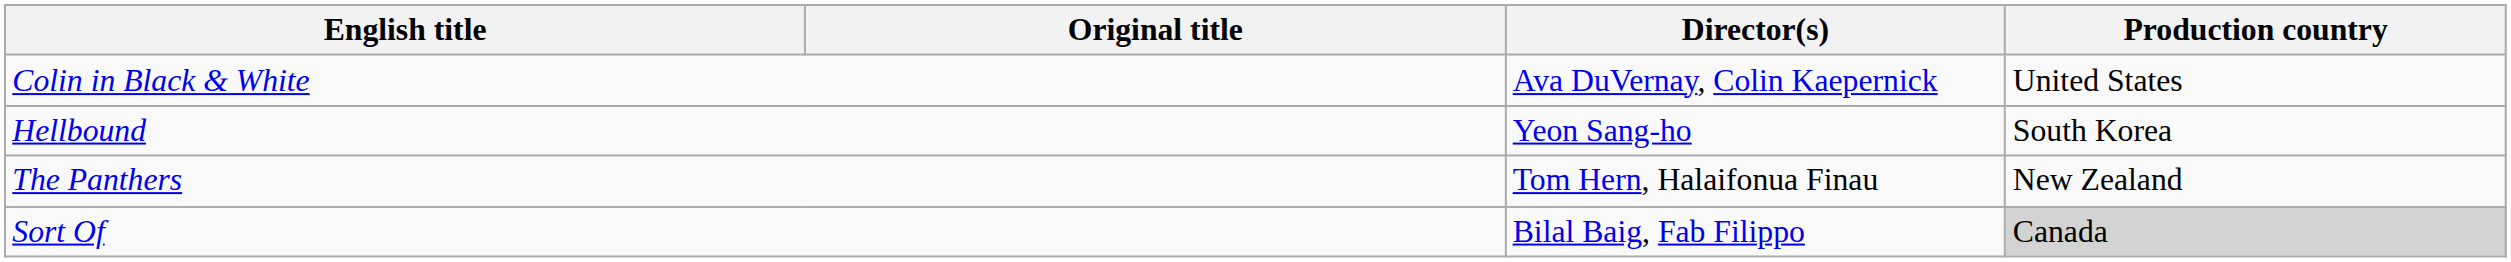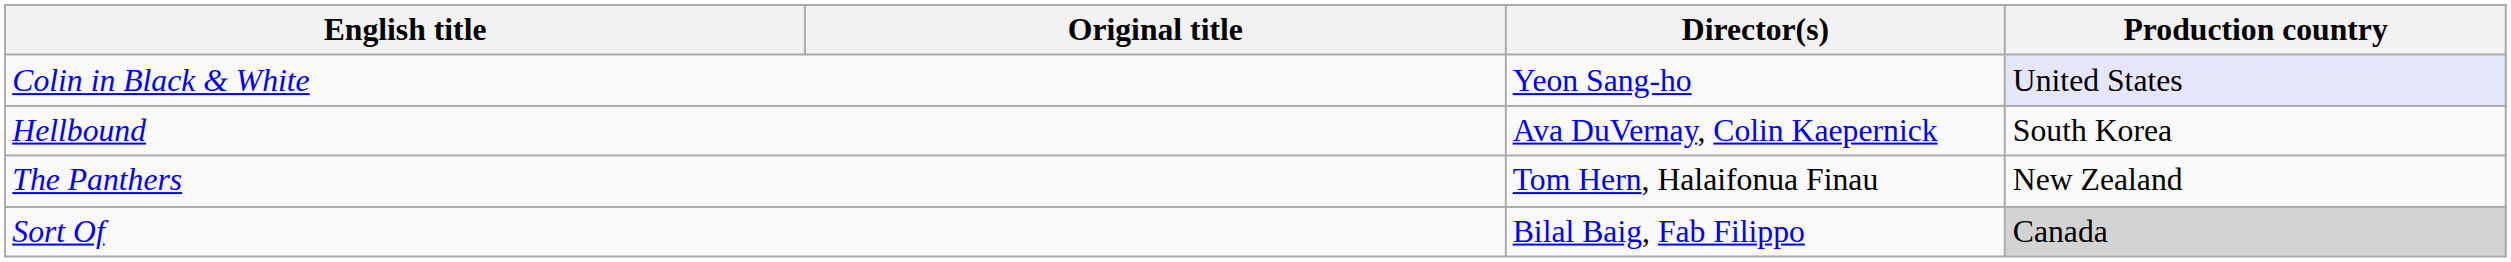(1725, 79) Ava DuVernay, Colin Kaepernick -> (1602, 79) Yeon Sang-ho
(2098, 79) no background -> (2098, 79) lavender background
(1602, 130) Yeon Sang-ho -> (1725, 130) Ava DuVernay, Colin Kaepernick
